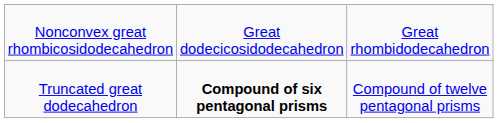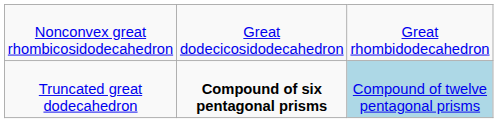(420, 97) no background -> (420, 97) lightblue background
